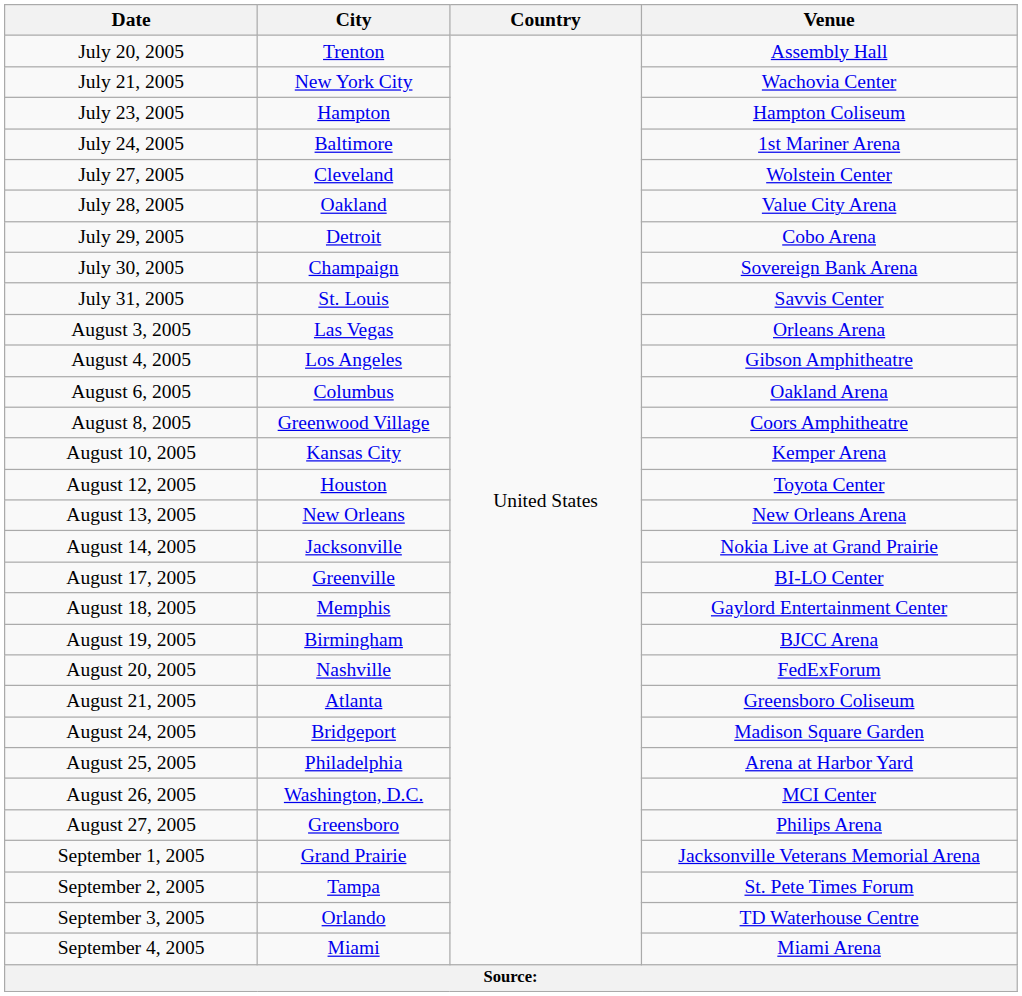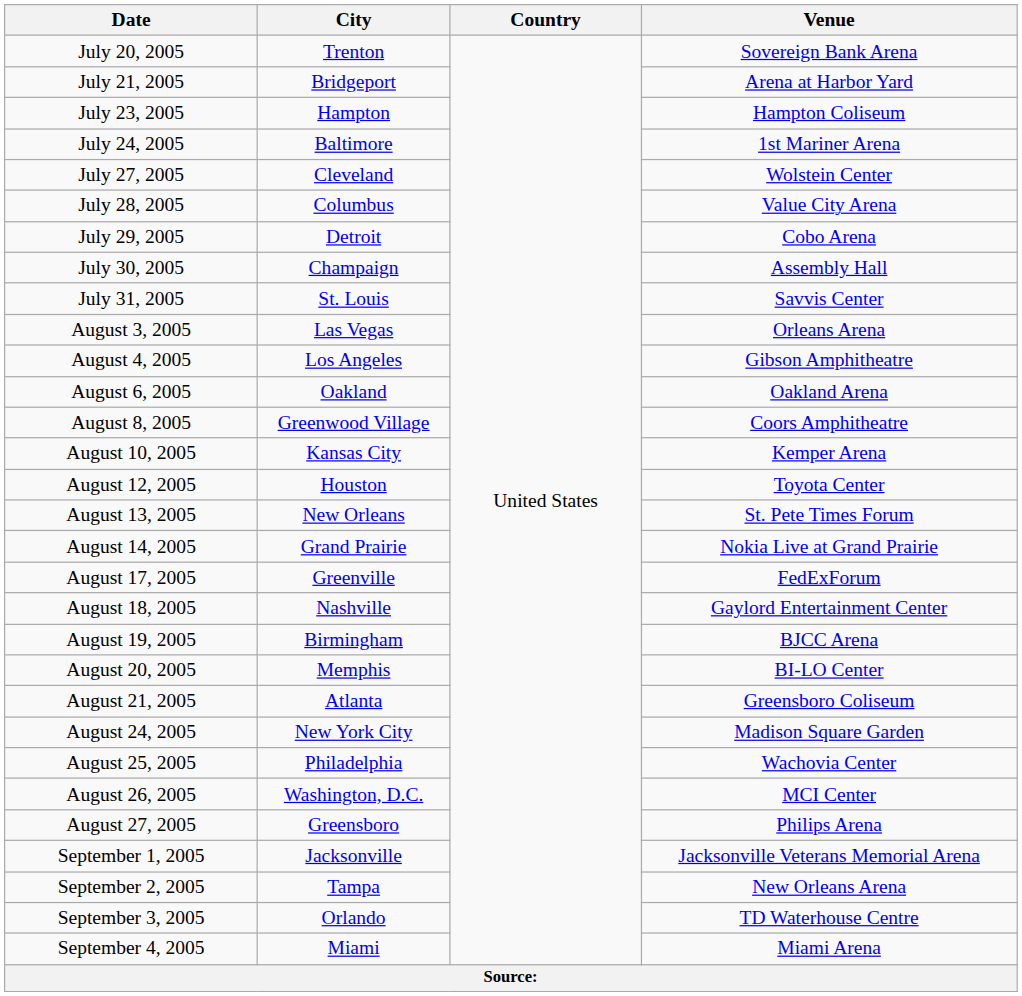(829, 50) Assembly Hall -> (829, 50) Sovereign Bank Arena
(354, 81) New York City -> (354, 81) Bridgeport
(829, 81) Wachovia Center -> (829, 81) Arena at Harbor Yard
(354, 205) Oakland -> (354, 205) Columbus
(829, 267) Sovereign Bank Arena -> (829, 267) Assembly Hall
(354, 391) Columbus -> (354, 391) Oakland
(829, 515) New Orleans Arena -> (829, 515) St. Pete Times Forum
(354, 546) Jacksonville -> (354, 546) Grand Prairie
(829, 577) BI-LO Center -> (829, 577) FedExForum
(354, 608) Memphis -> (354, 608) Nashville
(354, 670) Nashville -> (354, 670) Memphis
(829, 670) FedExForum -> (829, 670) BI-LO Center
(354, 732) Bridgeport -> (354, 732) New York City
(829, 762) Arena at Harbor Yard -> (829, 762) Wachovia Center
(354, 855) Grand Prairie -> (354, 855) Jacksonville
(829, 886) St. Pete Times Forum -> (829, 886) New Orleans Arena
